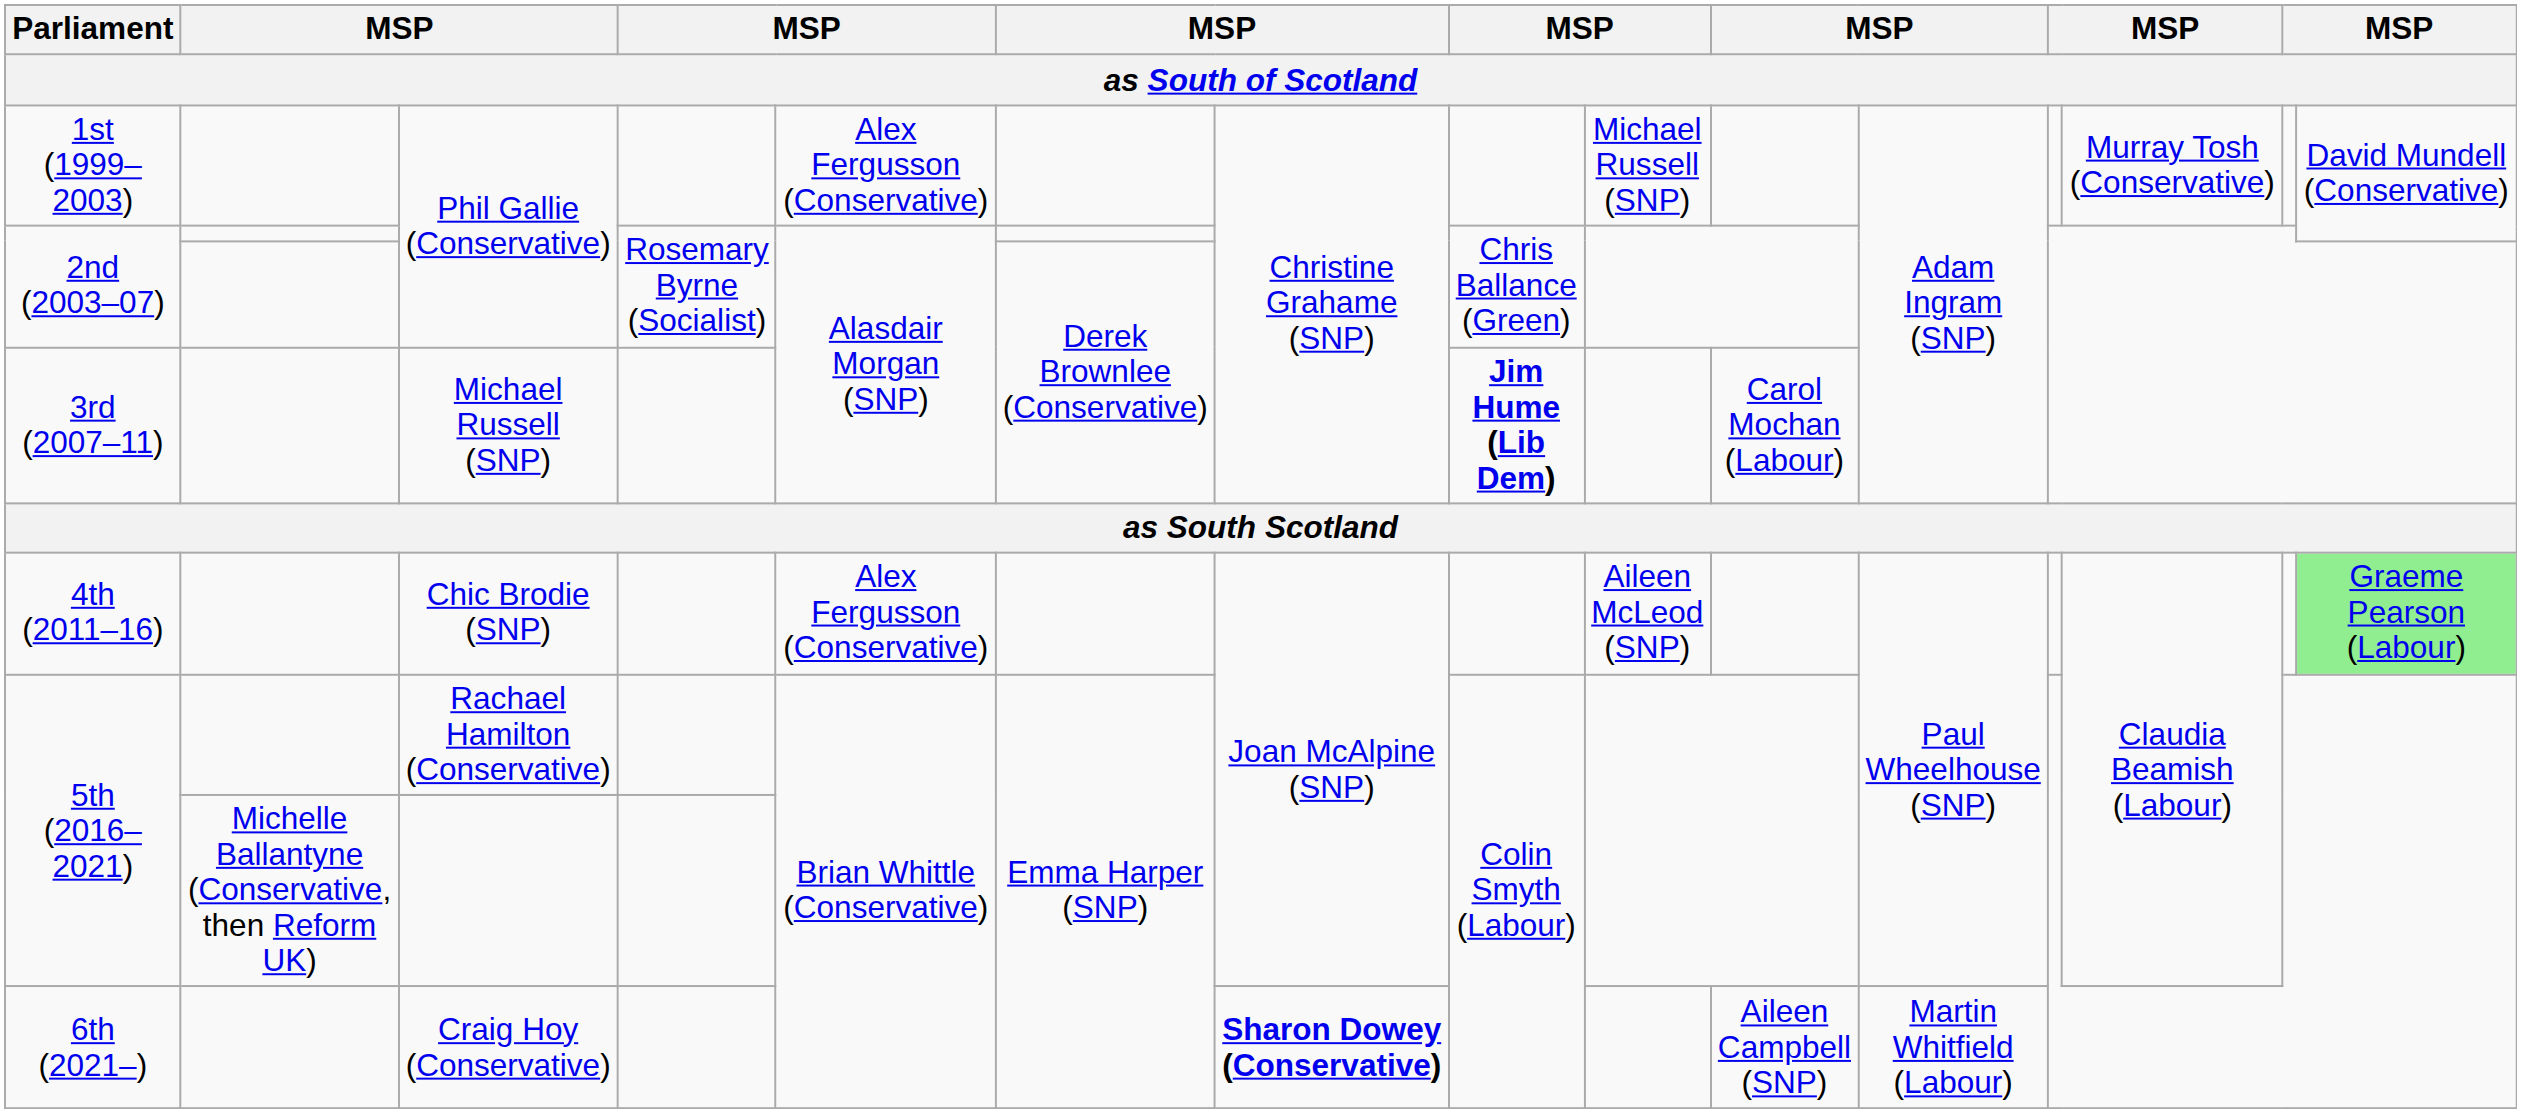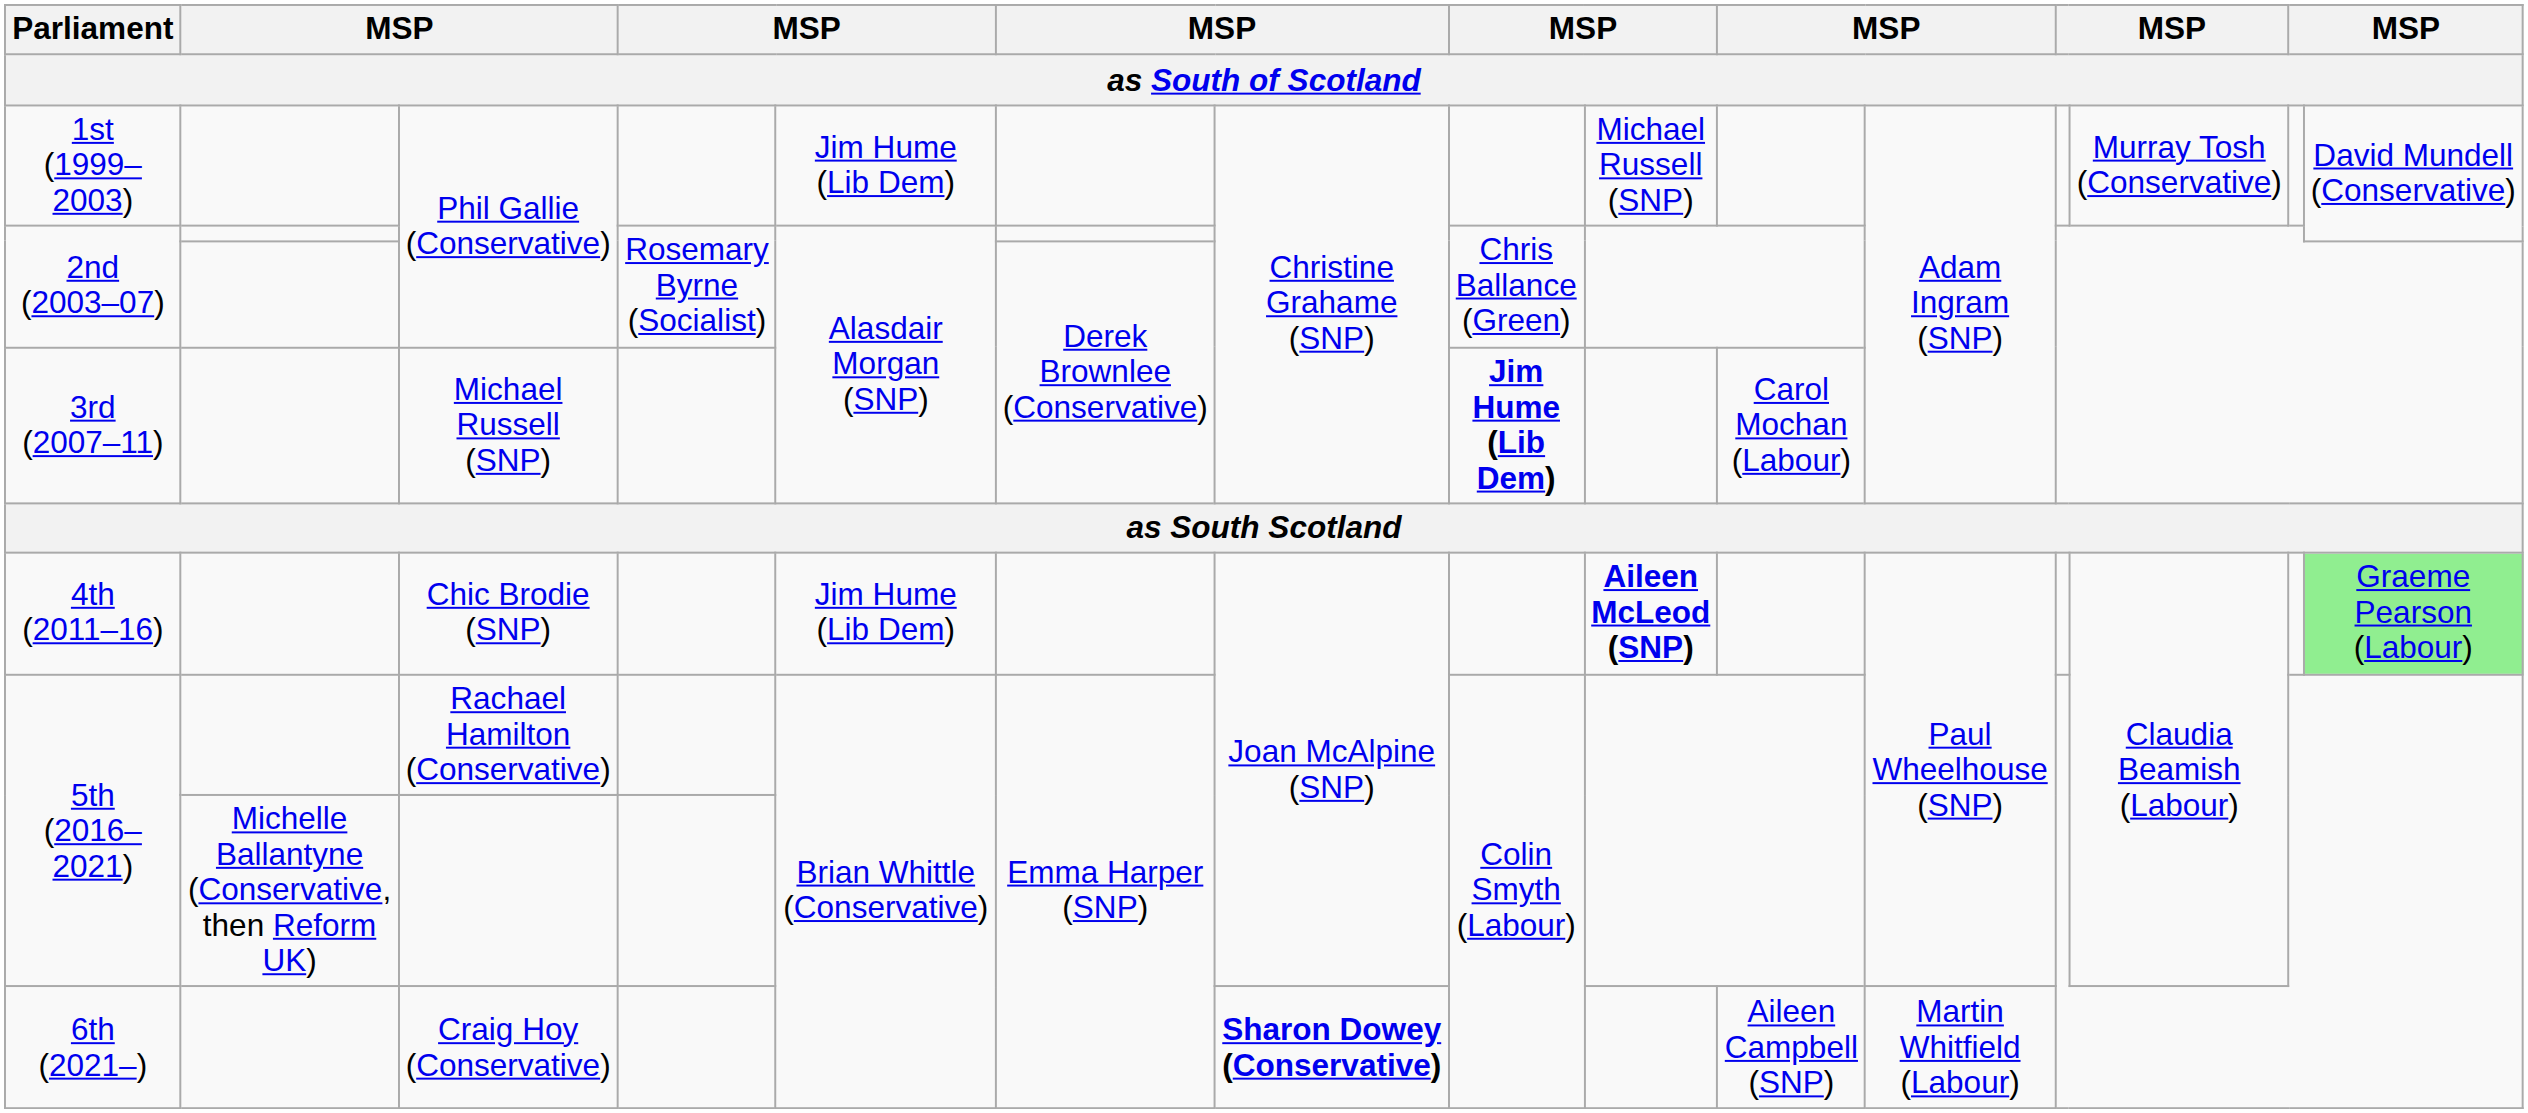(886, 164) Alex Fergusson (Conservative) -> (886, 164) Jim Hume (Lib Dem)
(886, 613) Alex Fergusson (Conservative) -> (886, 613) Jim Hume (Lib Dem)
(1647, 613) normal -> (1651, 613) bold
